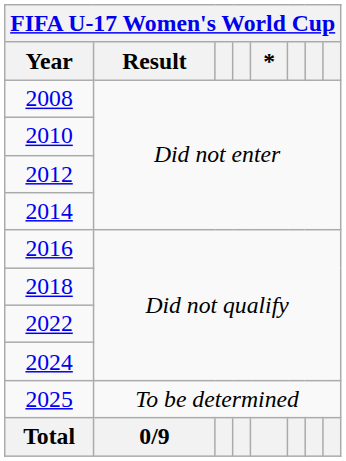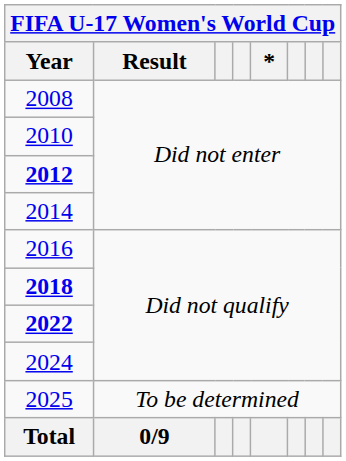(49, 173) normal -> (49, 173) bold
(49, 286) normal -> (49, 286) bold
(49, 323) normal -> (49, 323) bold
